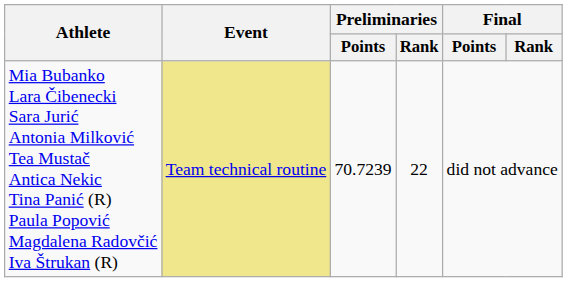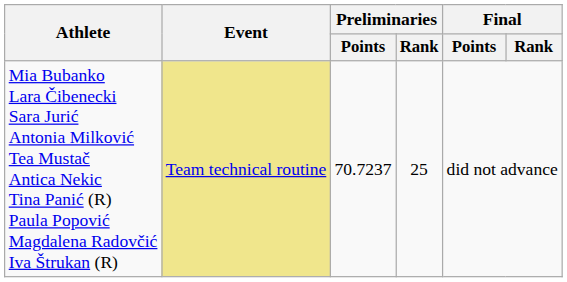(363, 169) 70.7239 -> (363, 169) 70.7237
(419, 169) 22 -> (419, 169) 25
